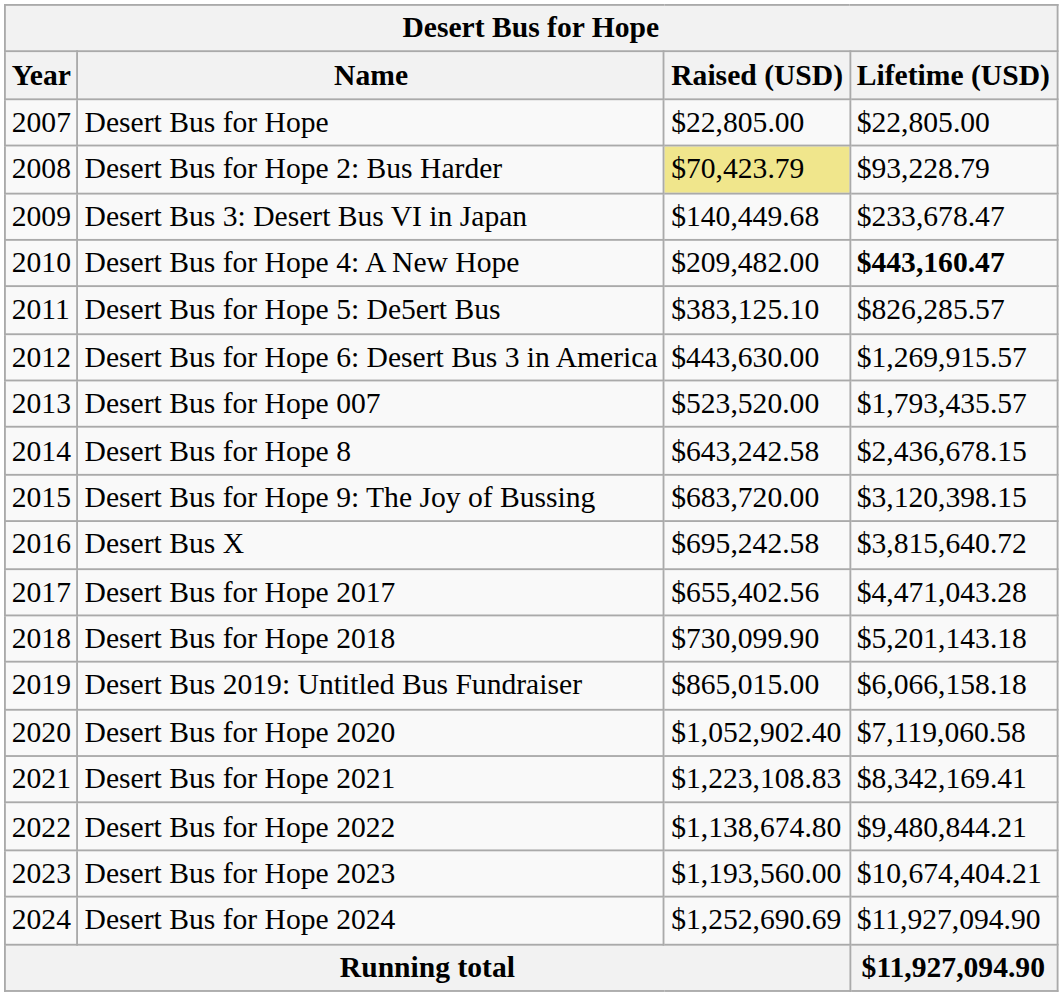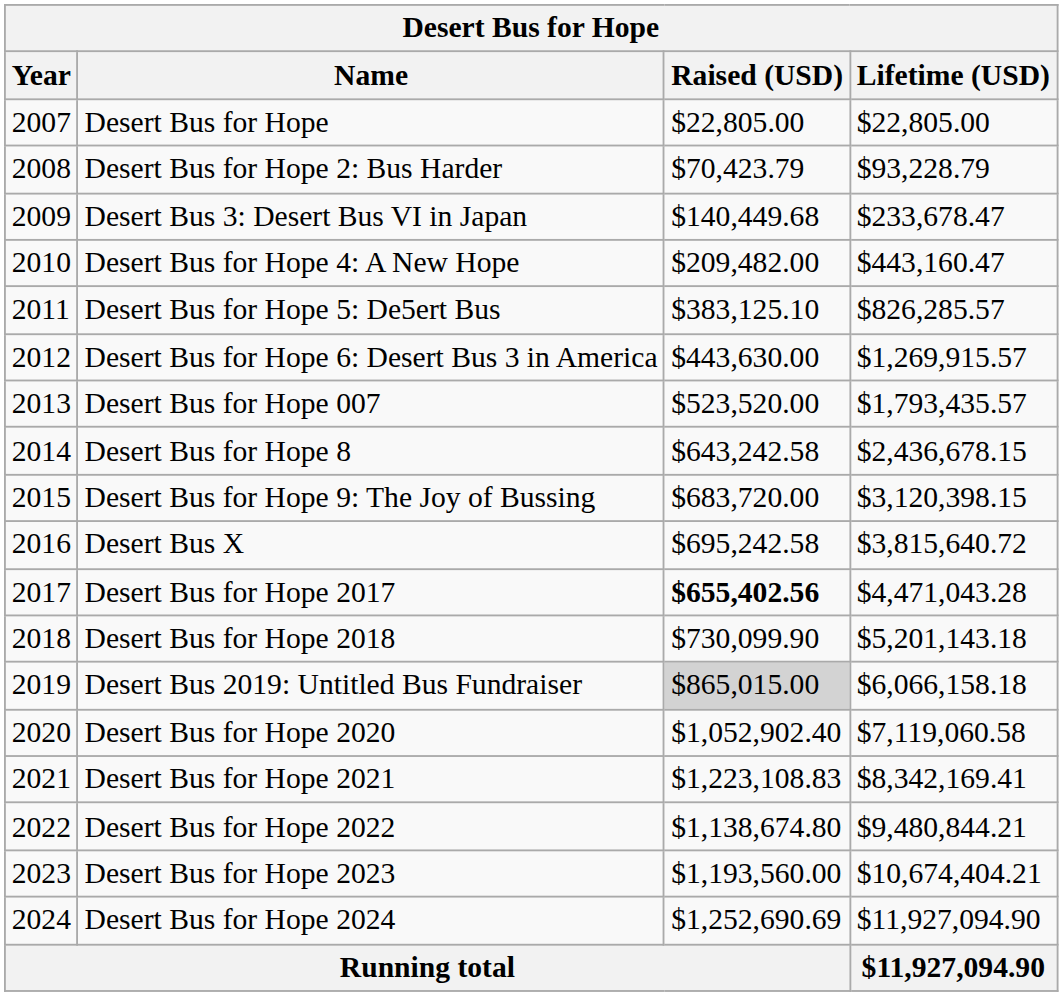(738, 168) khaki background -> (738, 168) no background
(931, 262) bold -> (931, 262) normal
(745, 591) normal -> (745, 591) bold
(745, 685) no background -> (745, 685) lightgrey background
